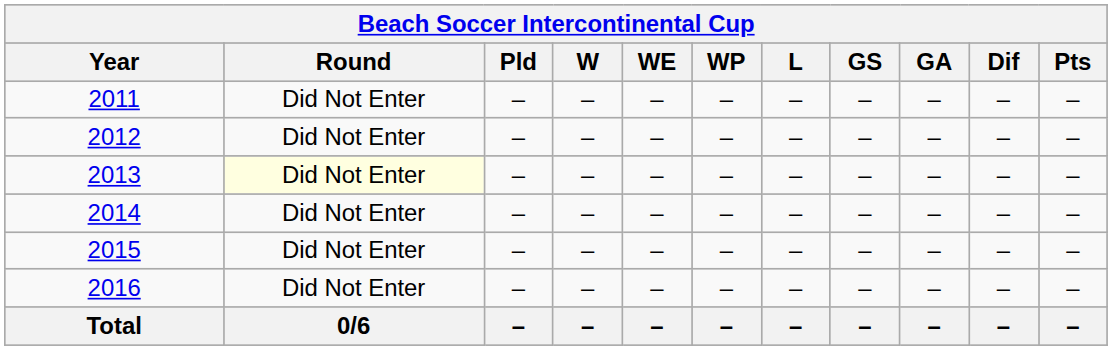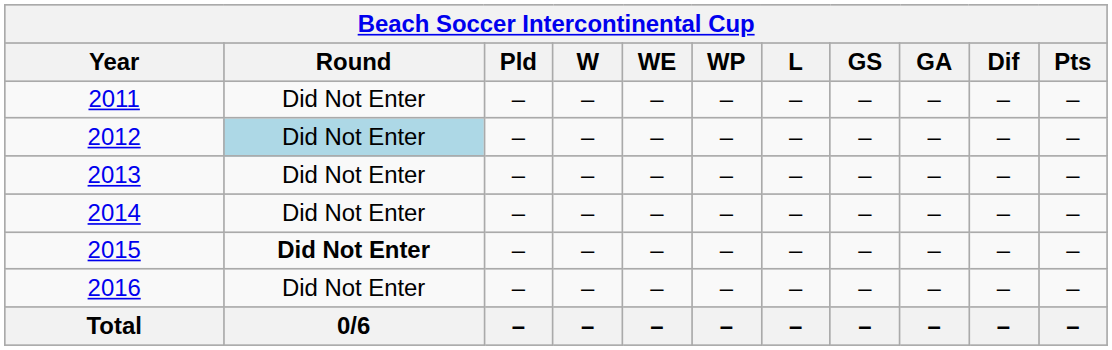(354, 137) no background -> (354, 137) lightblue background
(354, 175) lightyellow background -> (354, 175) no background
(354, 251) normal -> (354, 251) bold
